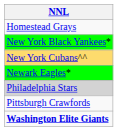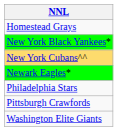(42, 88) lightgrey background -> (42, 88) no background
(58, 118) bold -> (54, 118) normal
